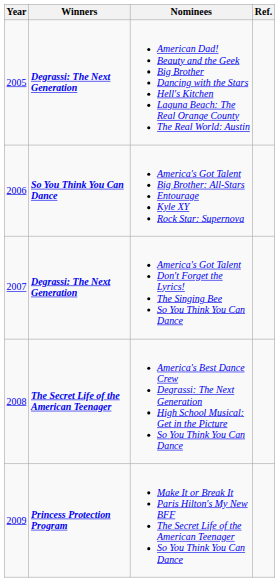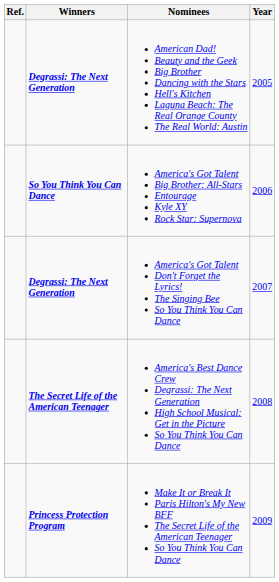columns swapped: (17, 12) <-> (264, 12)
